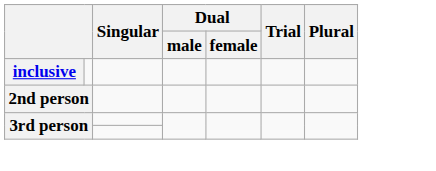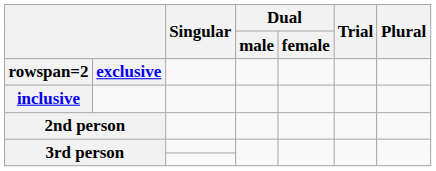+ row: (48, 71)
